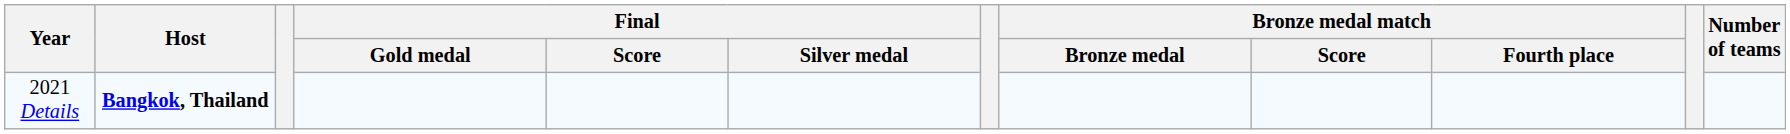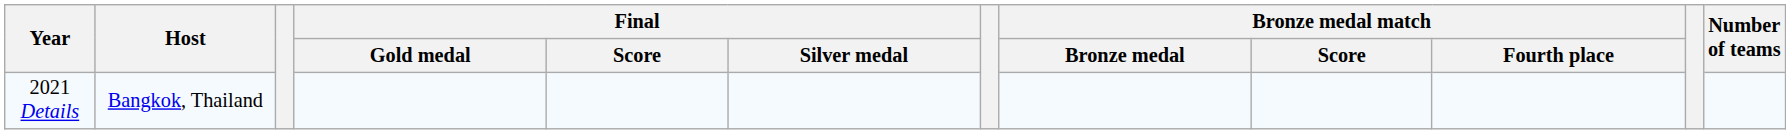(185, 100) bold -> (185, 100) normal
